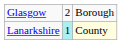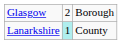(92, 30) lightyellow background -> (92, 30) no background
